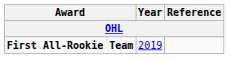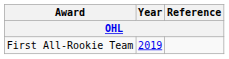(70, 45) bold -> (70, 45) normal
